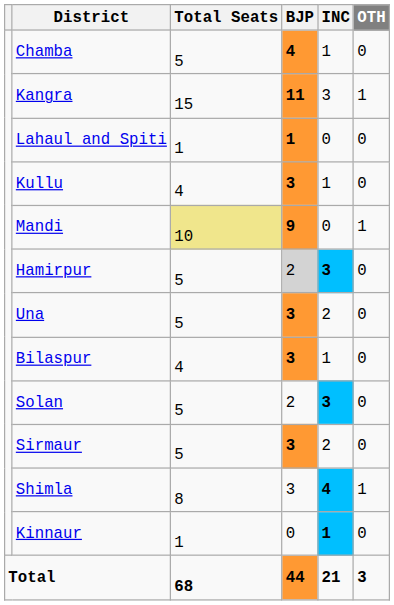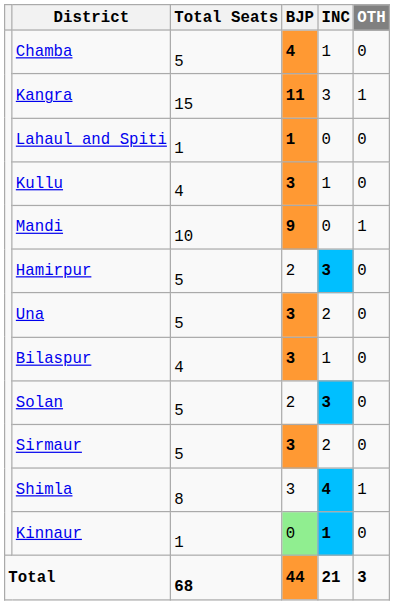(184, 236) khaki background -> (184, 236) no background
(290, 271) lightgrey background -> (290, 271) no background
(290, 534) no background -> (290, 534) lightgreen background
